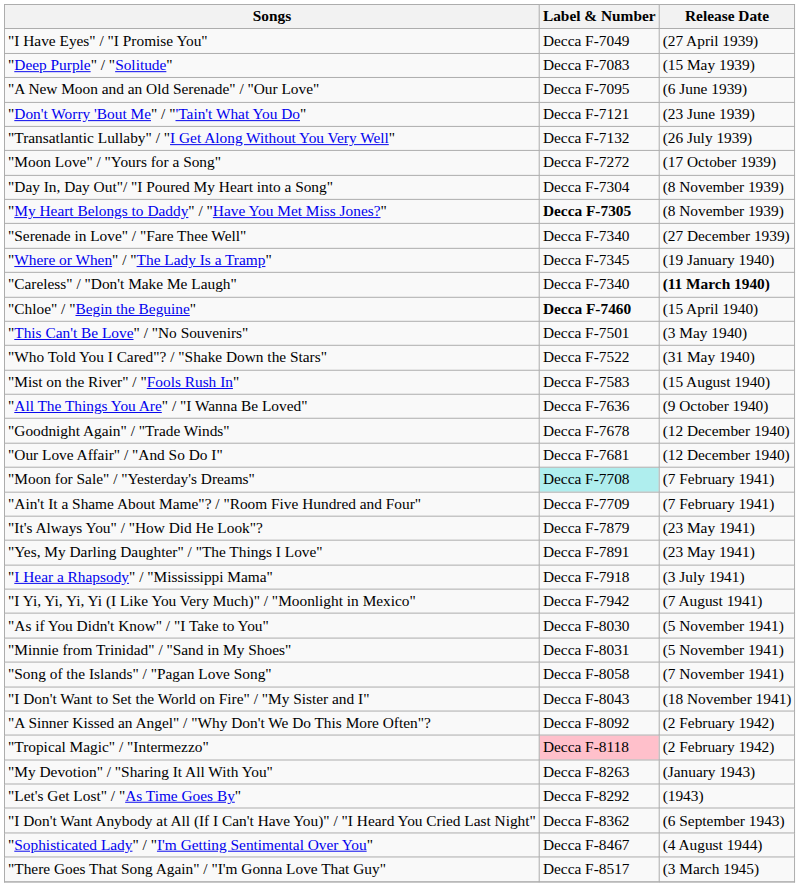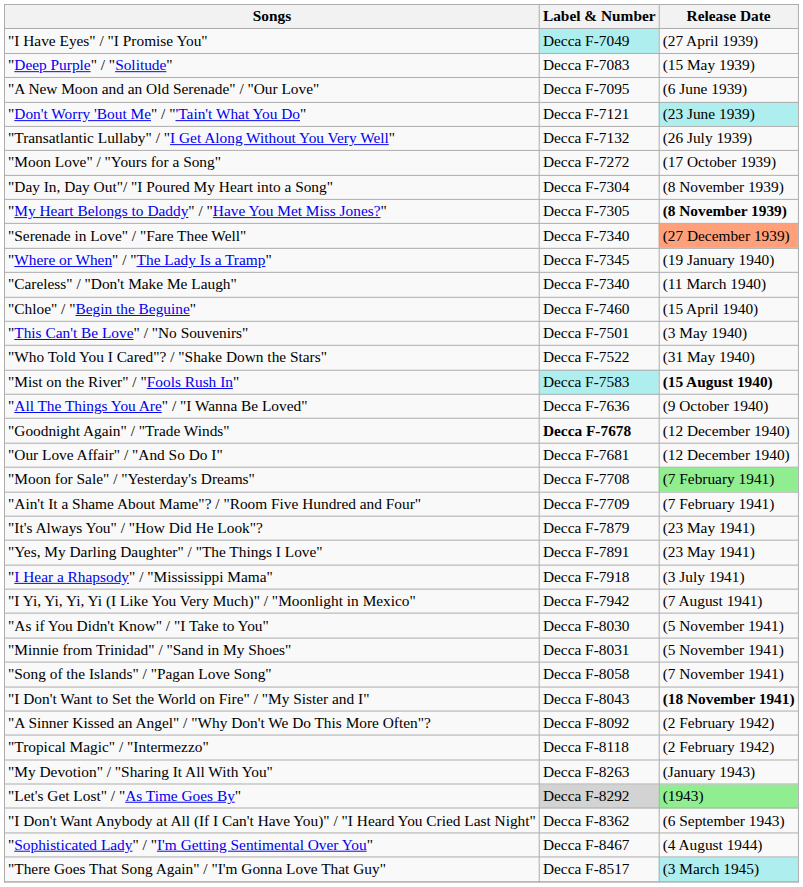(586, 41) no background -> (586, 41) paleturquoise background
(709, 114) no background -> (709, 114) paleturquoise background
(587, 211) bold -> (586, 211) normal
(723, 211) normal -> (725, 211) bold
(726, 235) no background -> (726, 235) lightsalmon background
(716, 284) bold -> (714, 284) normal
(587, 308) bold -> (586, 308) normal
(586, 382) no background -> (586, 382) paleturquoise background
(716, 382) normal -> (718, 382) bold
(586, 430) normal -> (587, 430) bold
(586, 479) paleturquoise background -> (586, 479) no background
(719, 479) no background -> (719, 479) lightgreen background
(727, 698) normal -> (729, 698) bold
(586, 747) pink background -> (586, 747) no background
(586, 796) no background -> (586, 796) lightgrey background
(683, 796) no background -> (683, 796) lightgreen background
(711, 869) no background -> (711, 869) paleturquoise background
